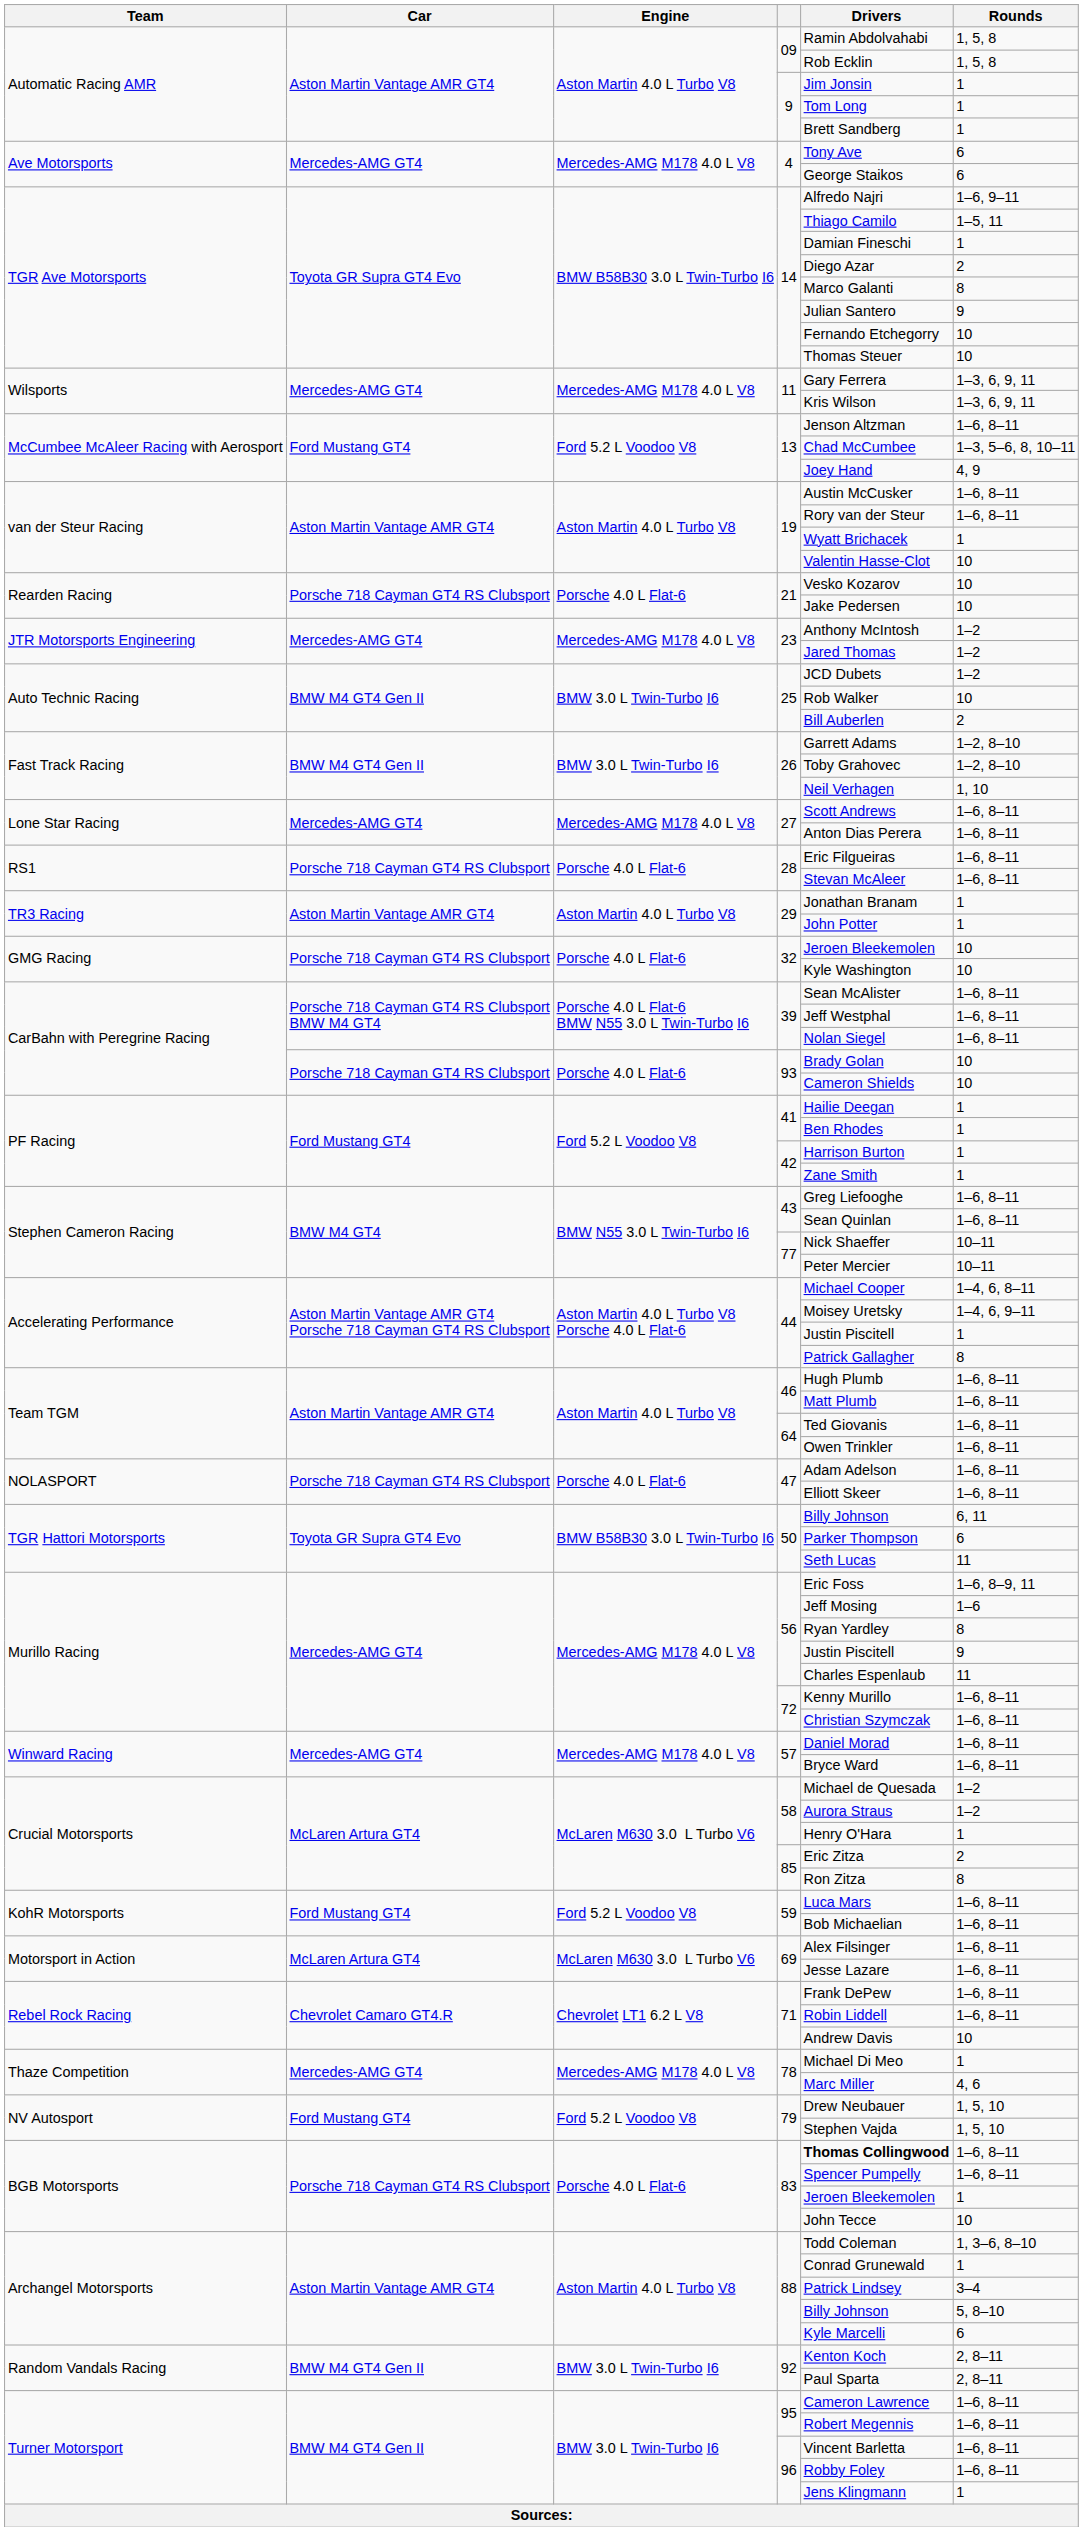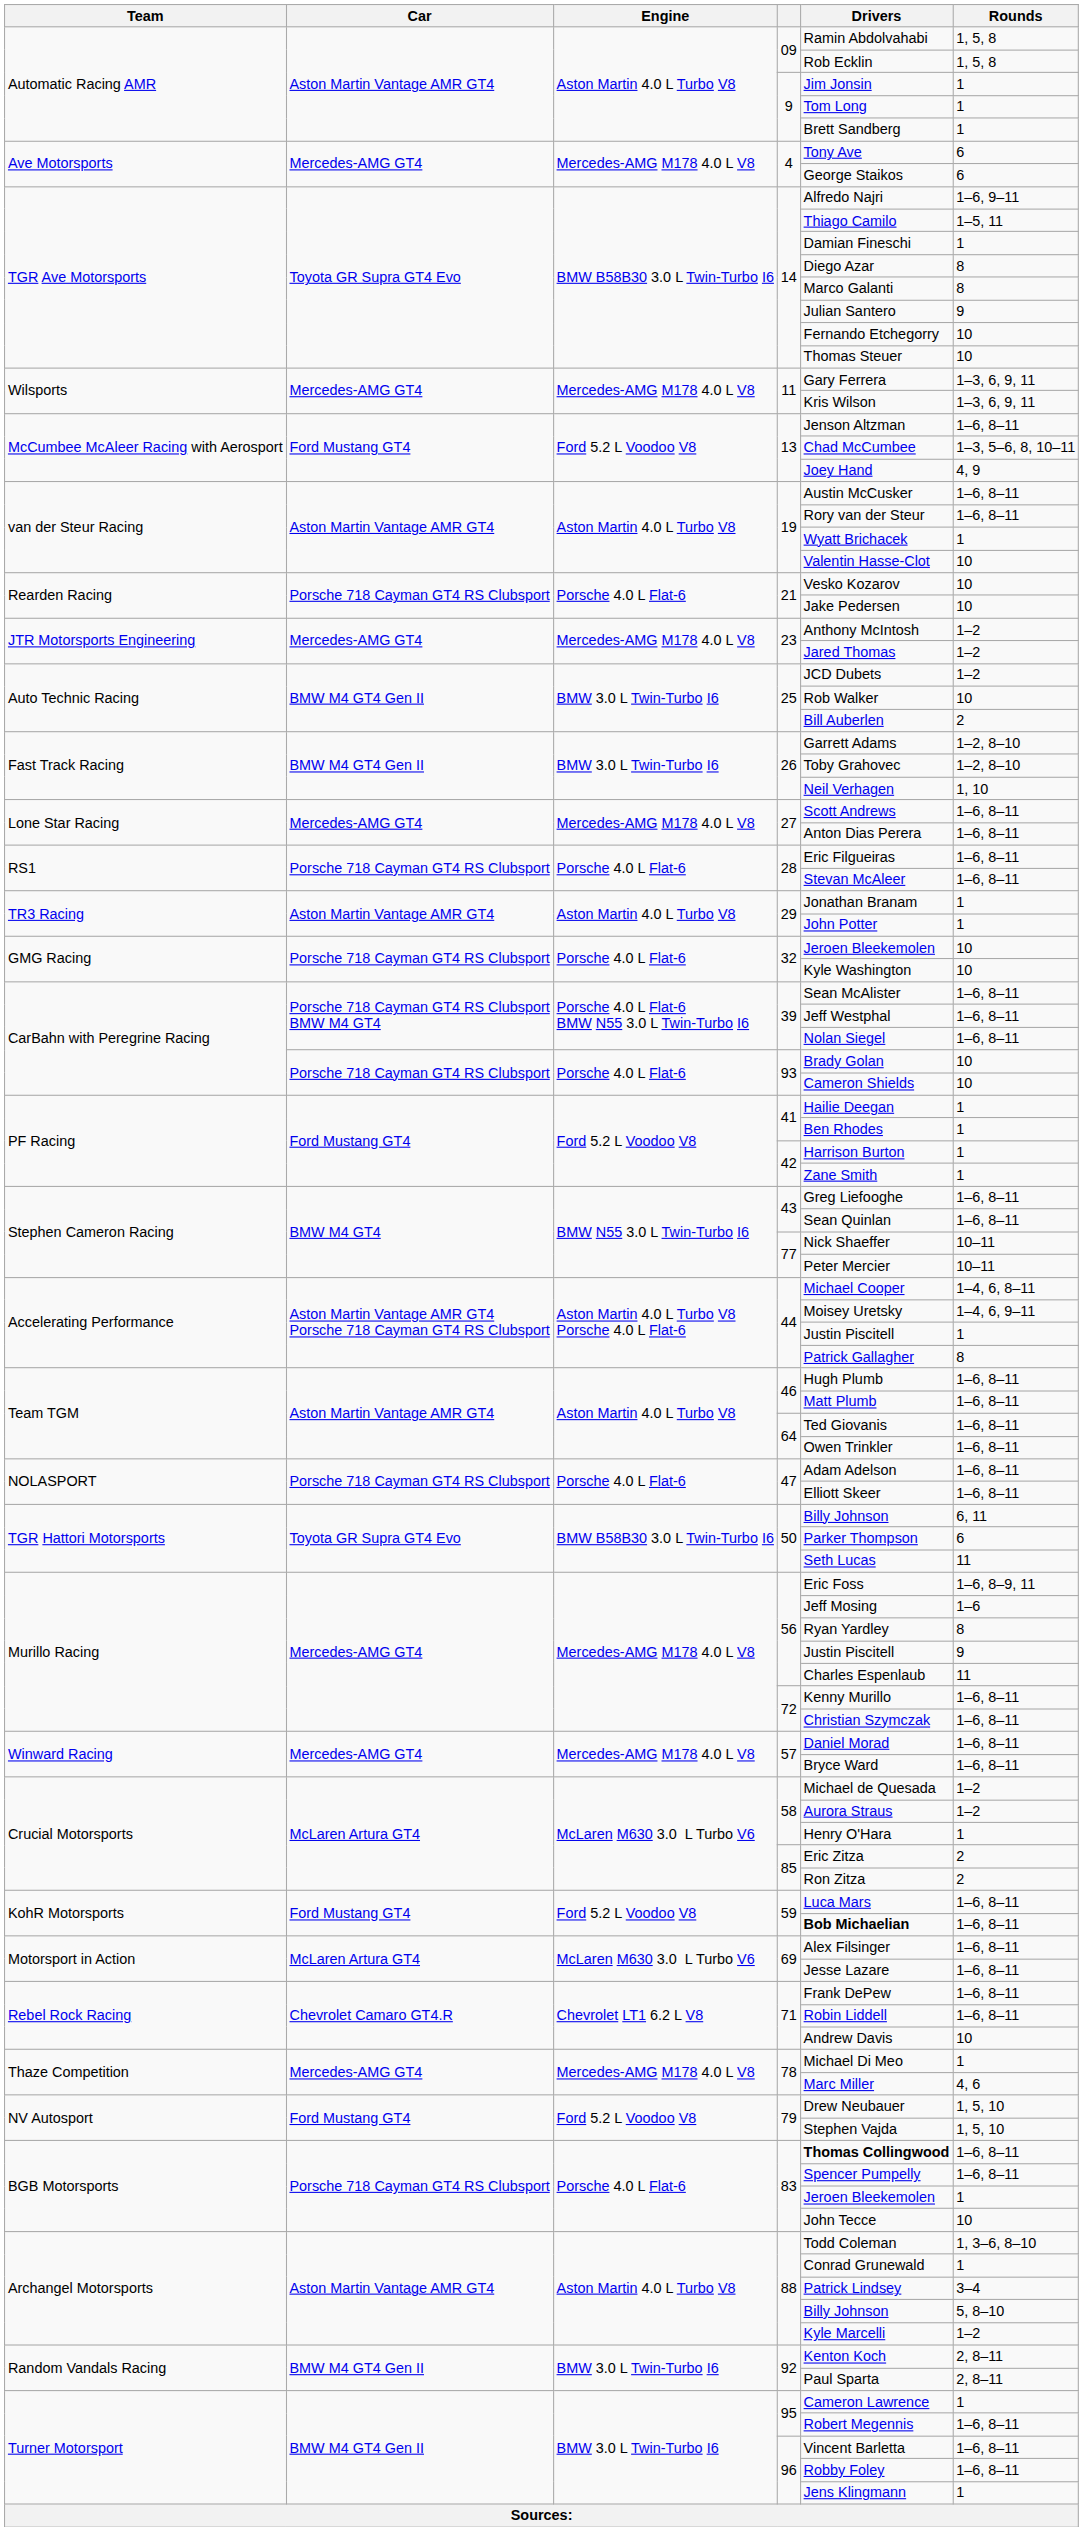(960, 265) 2 -> (960, 265) 8
(960, 1879) 8 -> (960, 1879) 2
(853, 1924) normal -> (856, 1924) bold
(960, 2333) 6 -> (968, 2333) 1–2
(988, 2401) 1–6, 8–11 -> (960, 2401) 1
